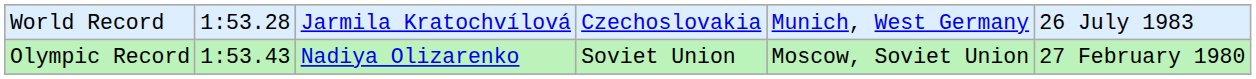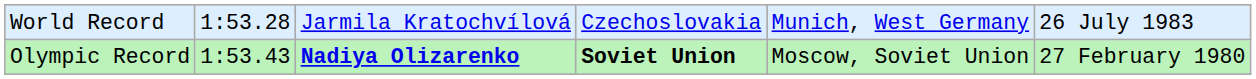(410, 57) normal -> (410, 57) bold
(658, 57) normal -> (658, 57) bold
